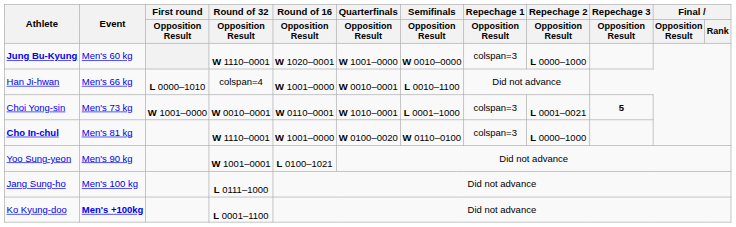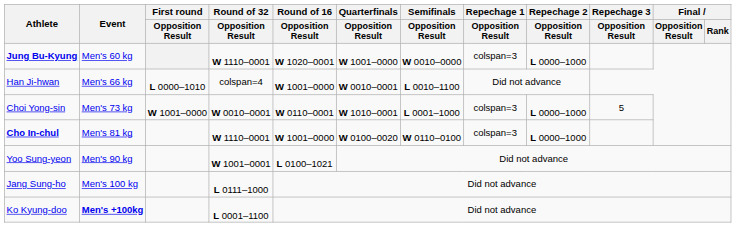(558, 113) L 0001–0021 -> (558, 113) L 0000–1000
(621, 108) bold -> (621, 108) normal
